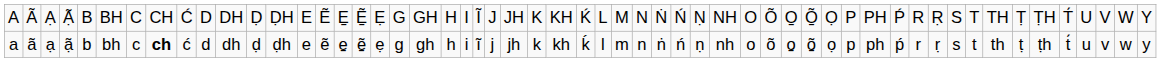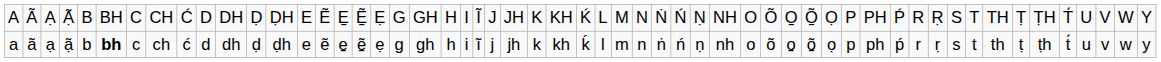(111, 44) normal -> (111, 44) bold
(161, 44) bold -> (161, 44) normal
